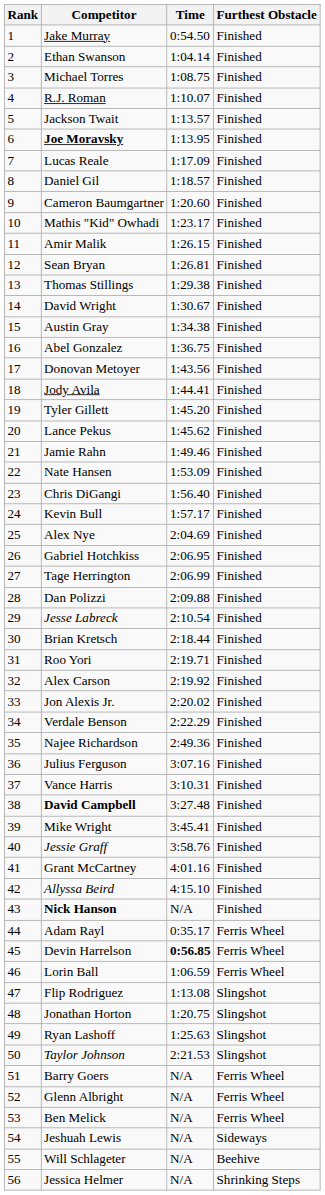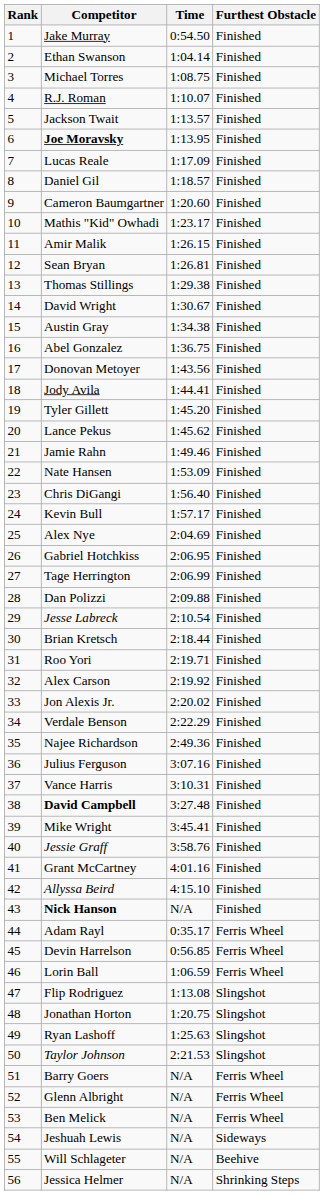(190, 951) bold -> (190, 951) normal
